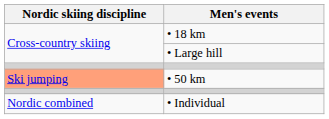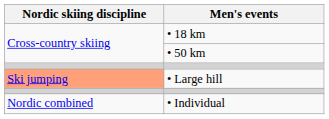(195, 53) • Large hill -> (186, 53) • 50 km
(186, 78) • 50 km -> (195, 78) • Large hill
